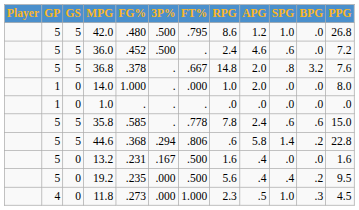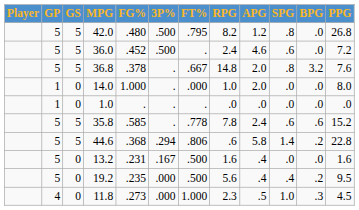(230, 31) 8.6 -> (230, 31) 8.2
(287, 31) 1.0 -> (290, 31) .8
(341, 123) 15.0 -> (341, 123) 15.2
